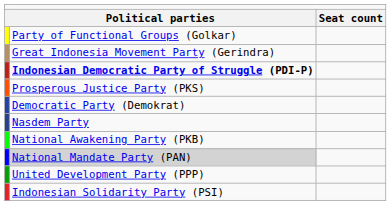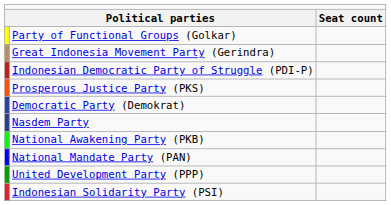(163, 70) bold -> (163, 70) normal
(102, 157) lightgrey background -> (102, 157) no background
